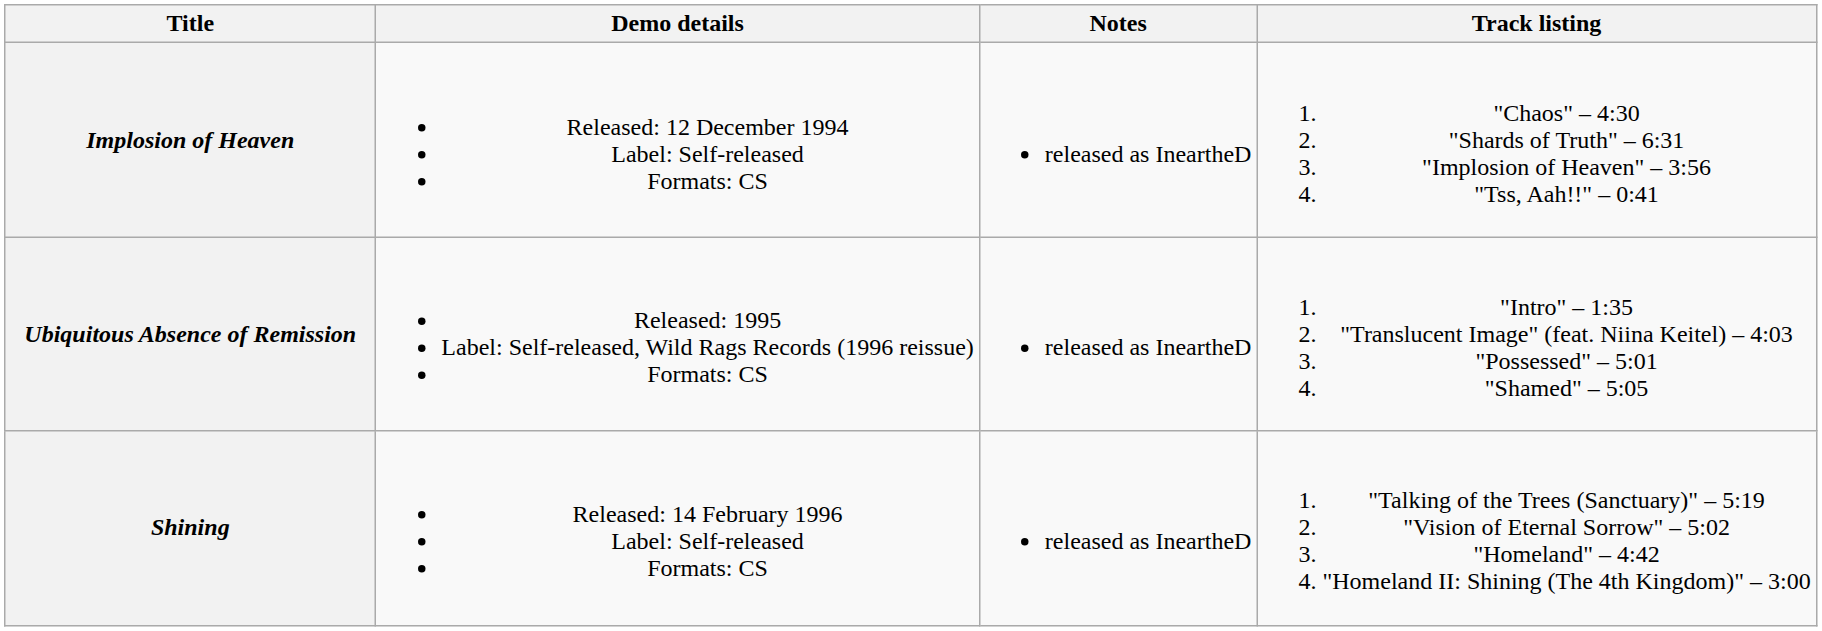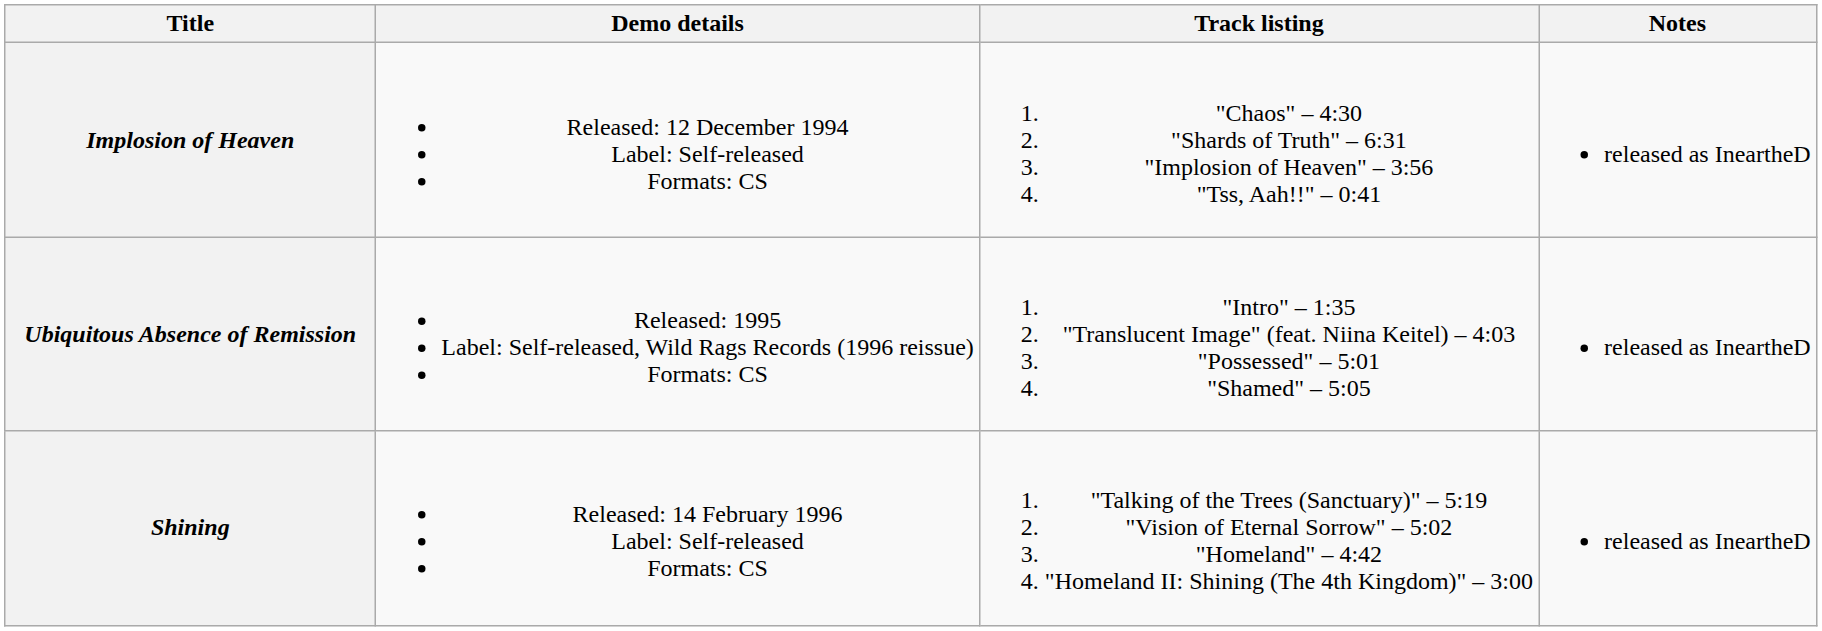columns swapped: (1118, 23) <-> (1537, 23)
